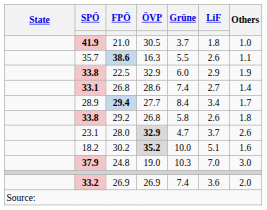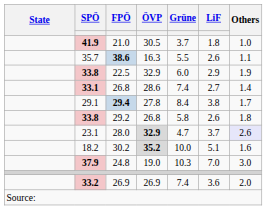(90, 103) 28.9 -> (90, 103) 29.1
(152, 103) 27.7 -> (152, 103) 27.8
(214, 103) 3.4 -> (214, 103) 3.8
(245, 133) no background -> (245, 133) lavender background
